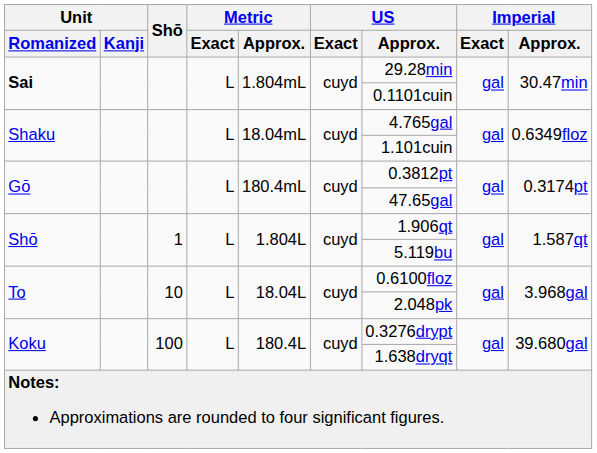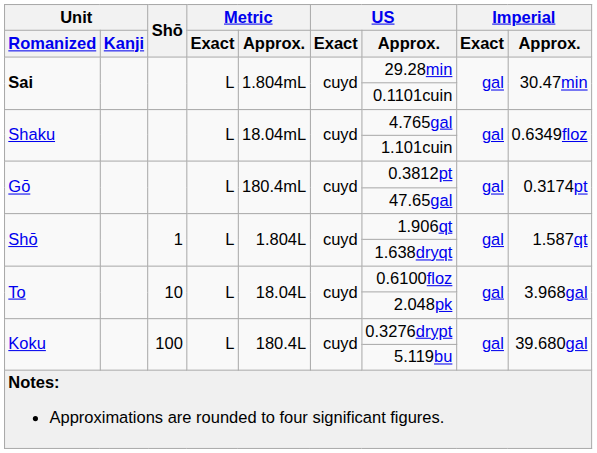(423, 252) 5.119bu -> (413, 252) 1.638dryqt
(413, 357) 1.638dryqt -> (423, 357) 5.119bu
